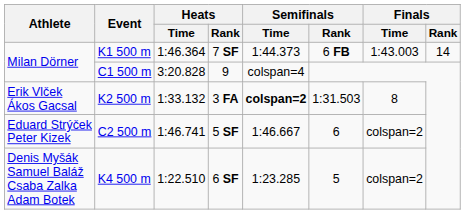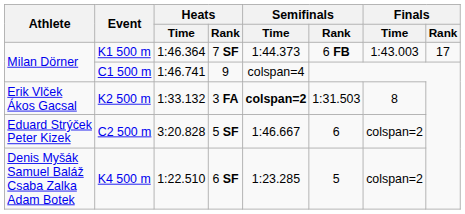(443, 53) 14 -> (443, 53) 17
(181, 72) 3:20.828 -> (181, 72) 1:46.741
(181, 132) 1:46.741 -> (181, 132) 3:20.828
